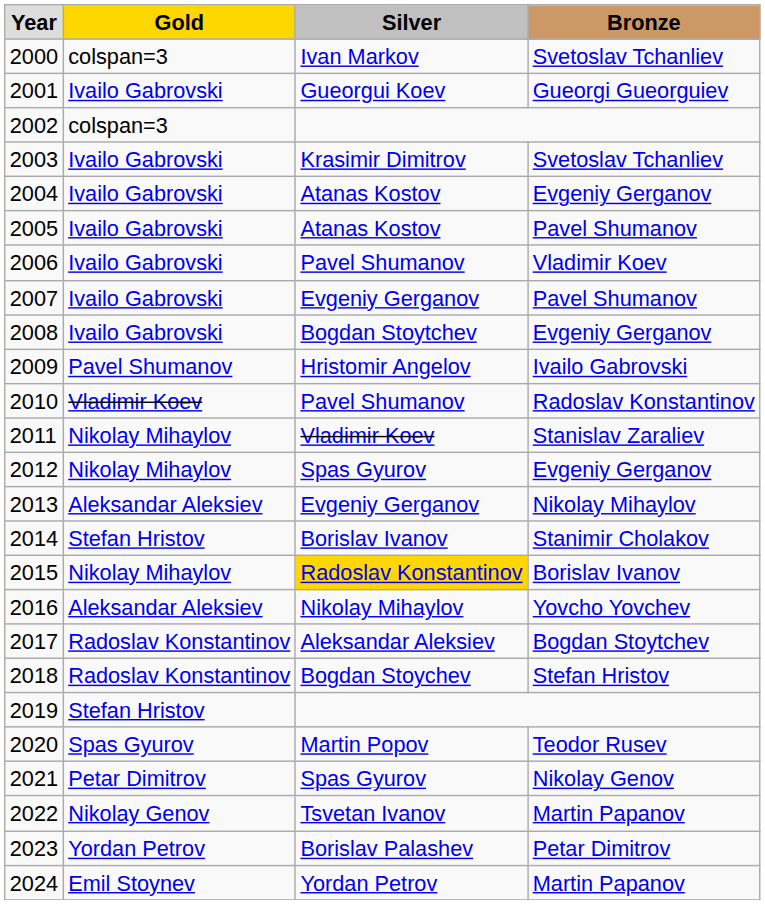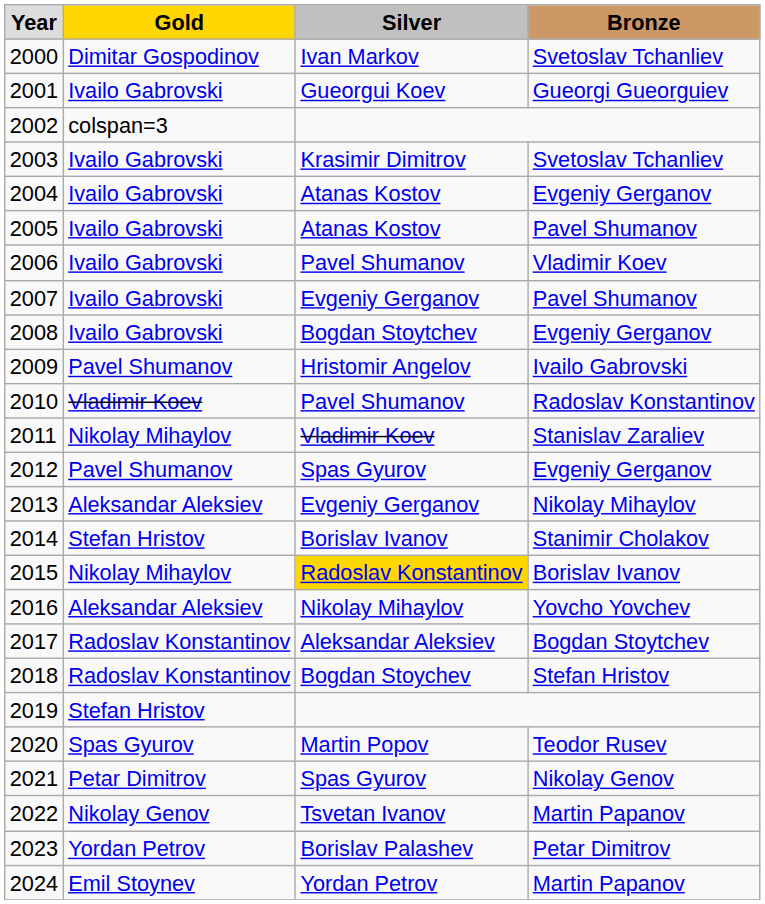(118, 57) colspan=3 -> (164, 57) Dimitar Gospodinov
(150, 469) Nikolay Mihaylov -> (150, 469) Pavel Shumanov
